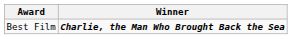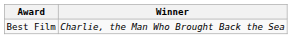(172, 27) bold -> (172, 27) normal
